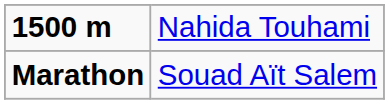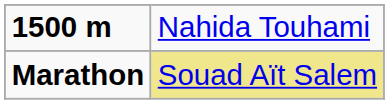(267, 74) no background -> (267, 74) khaki background
